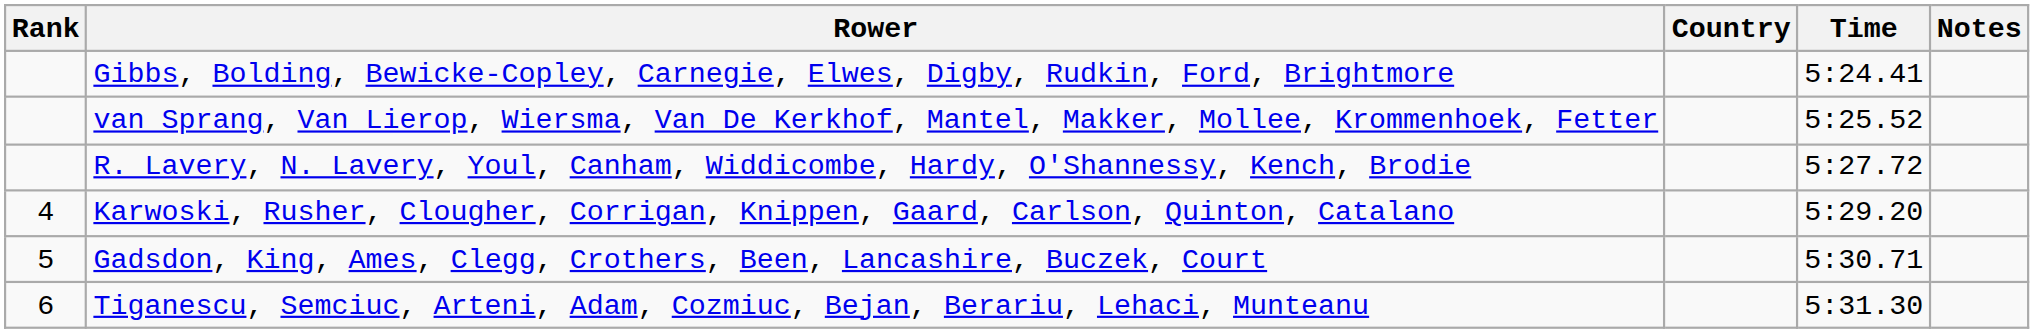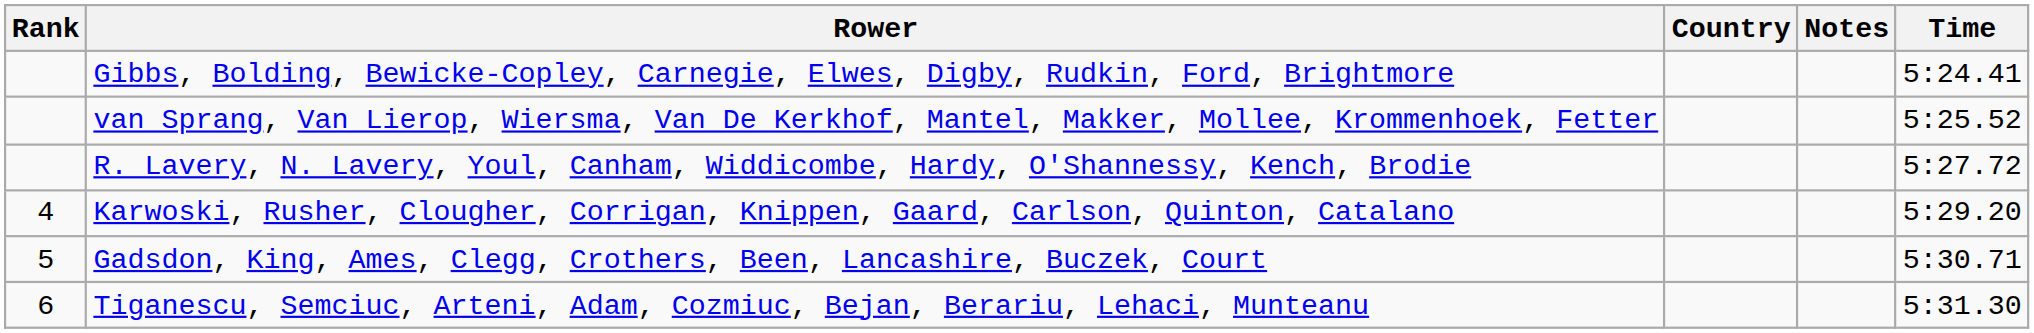columns swapped: (1864, 28) <-> (1979, 28)
